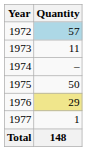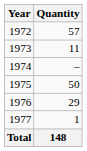(74, 31) lightblue background -> (74, 31) no background
(74, 102) khaki background -> (74, 102) no background
